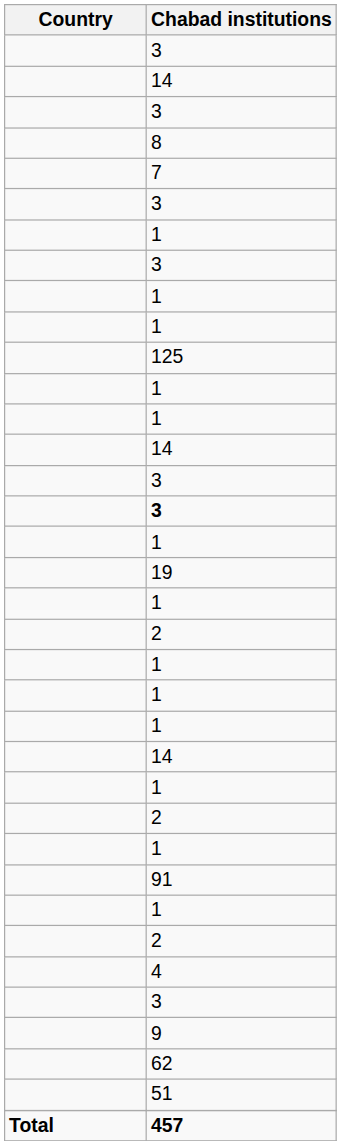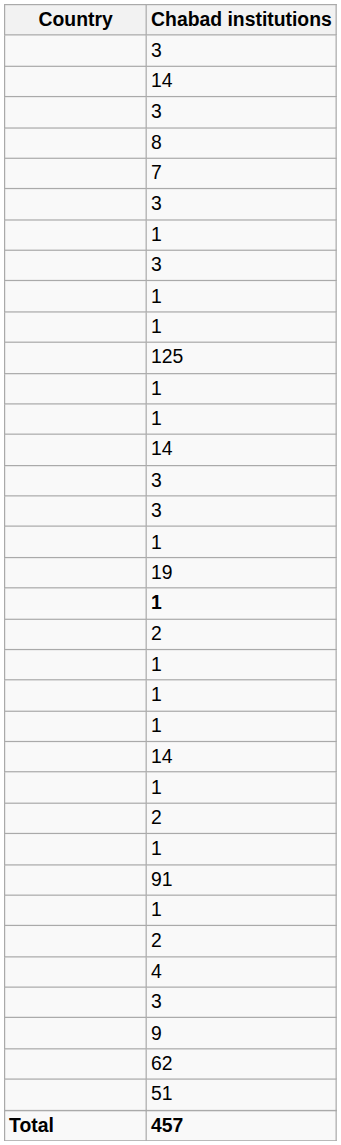(156, 511) bold -> (156, 511) normal
(156, 603) normal -> (156, 603) bold
